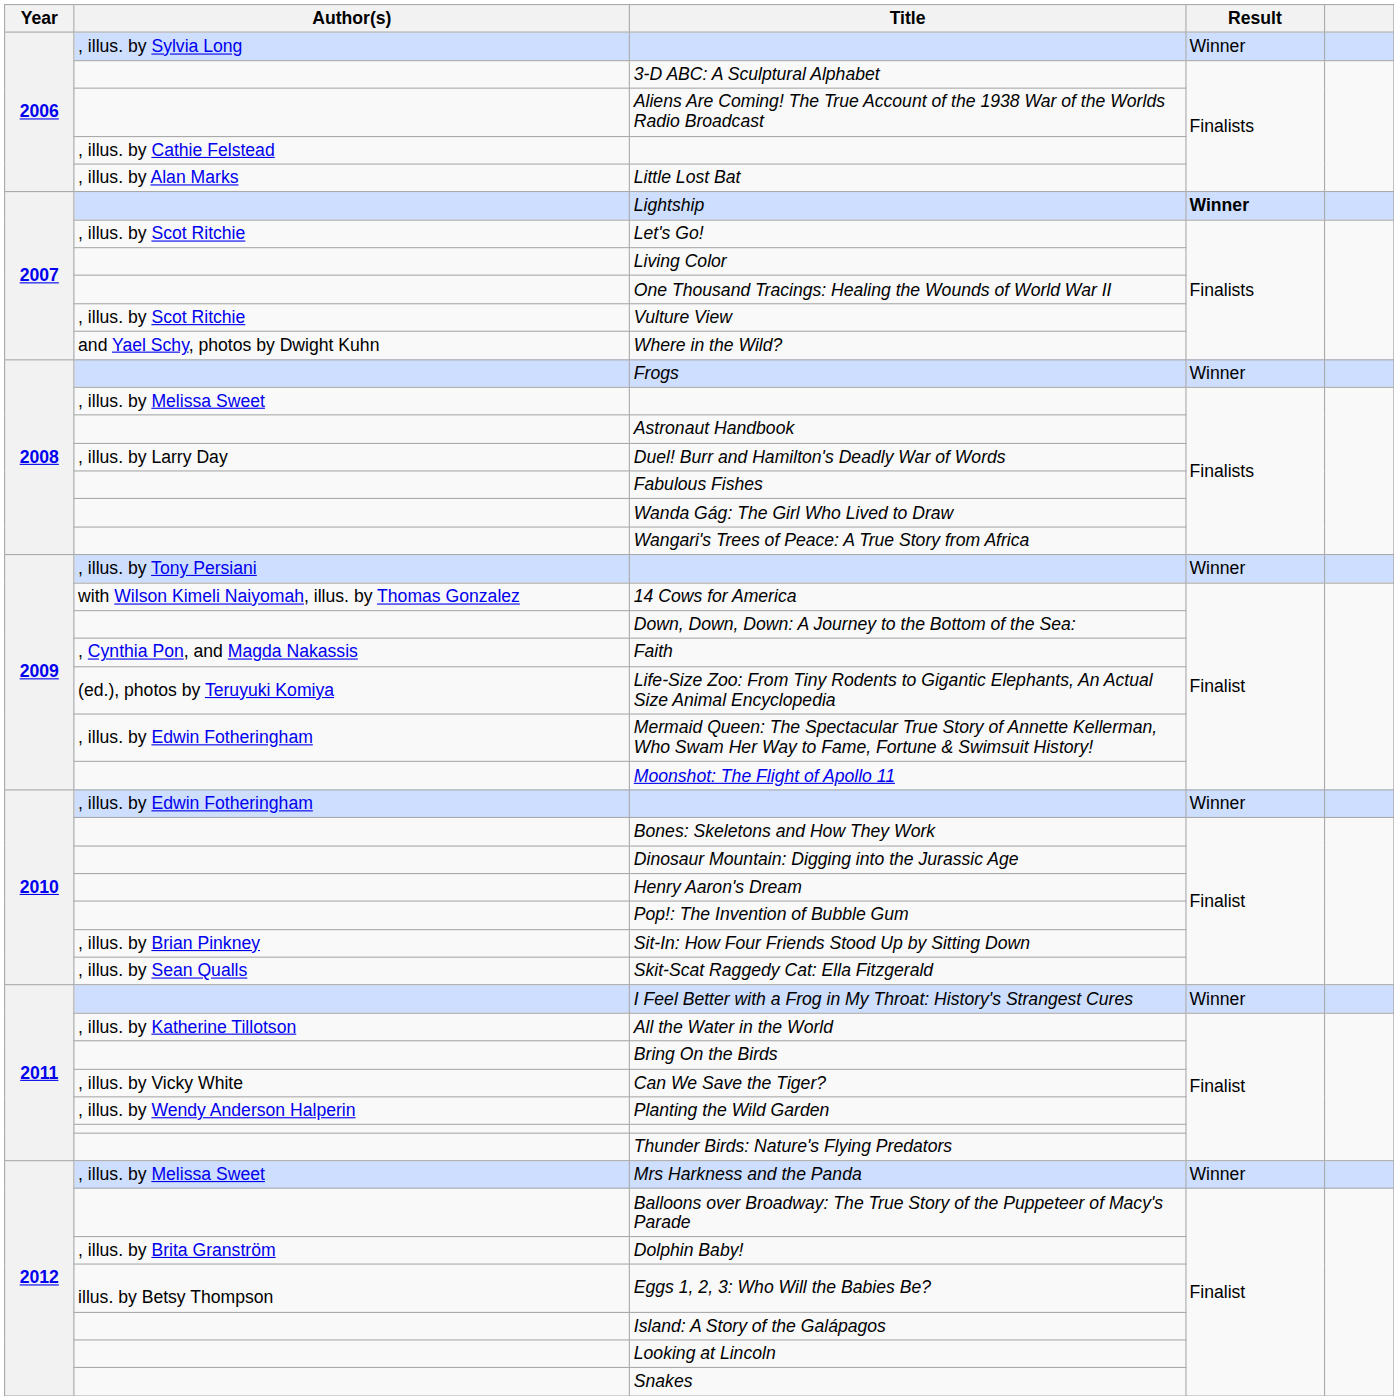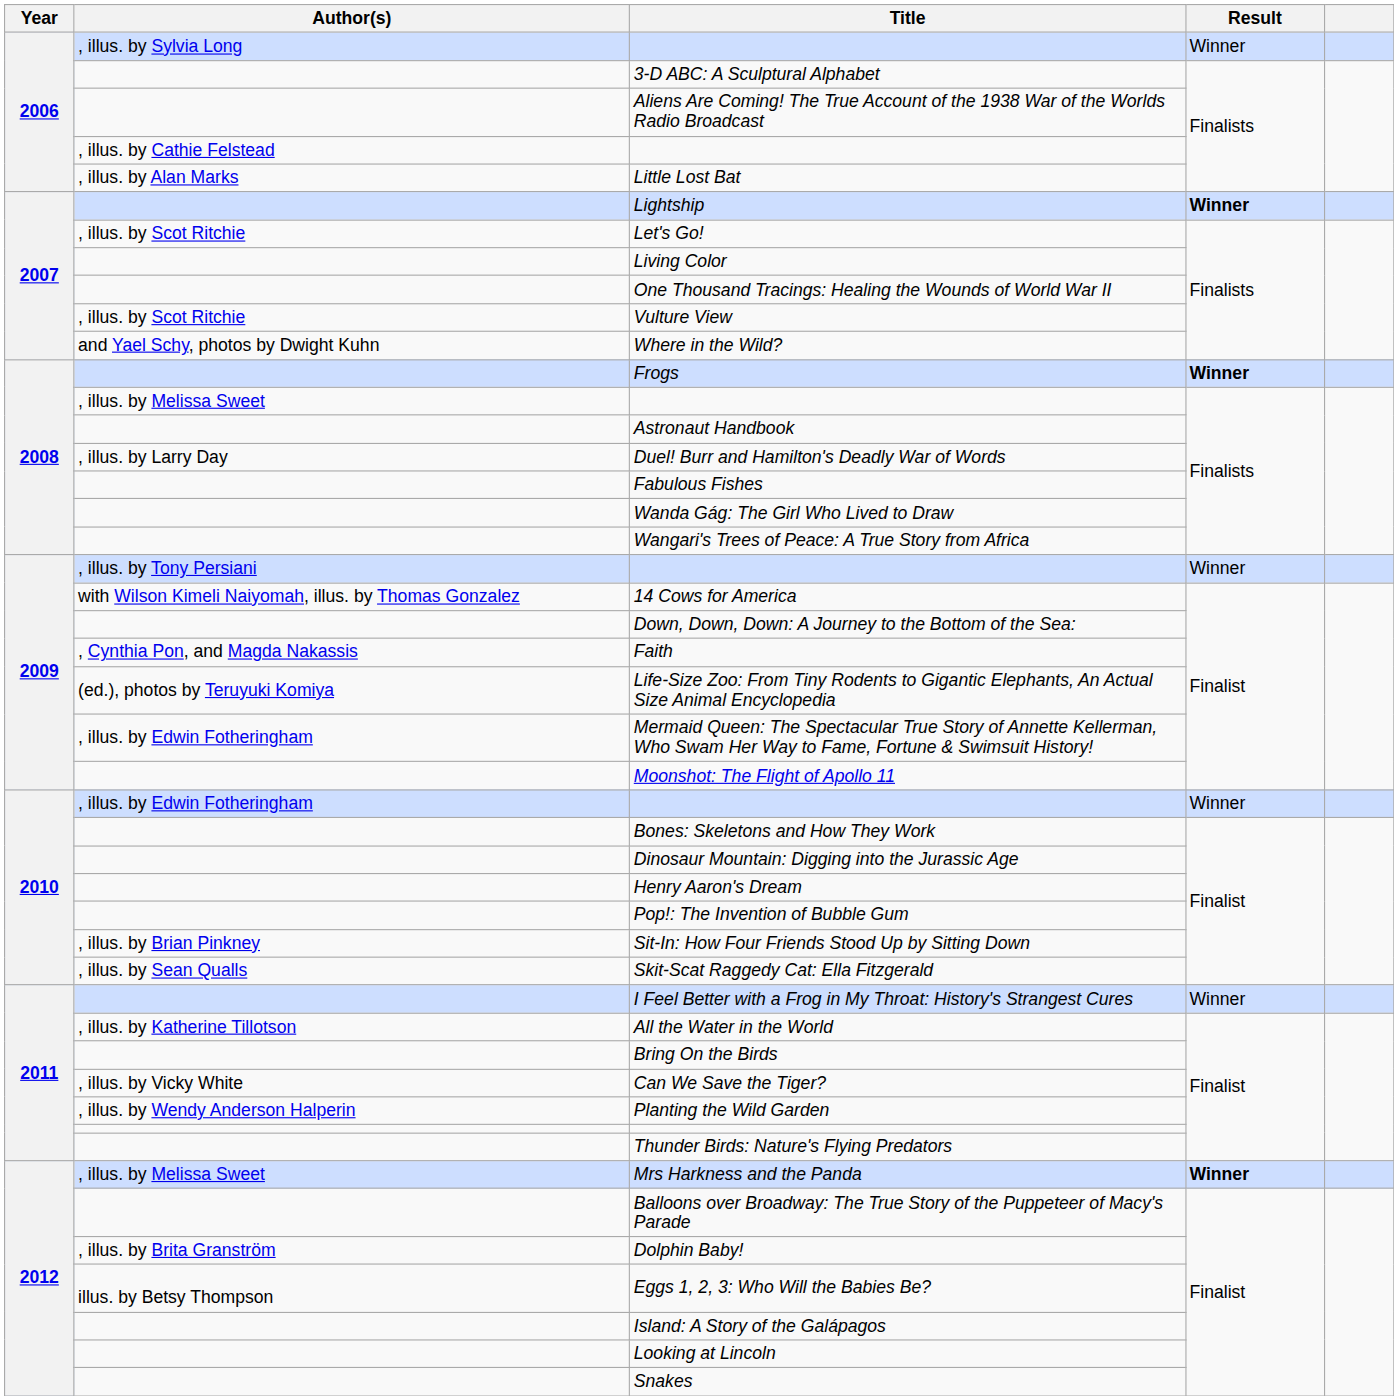(1217, 373) normal -> (1219, 373) bold
(1217, 1174) normal -> (1219, 1174) bold
